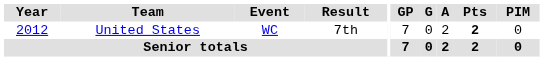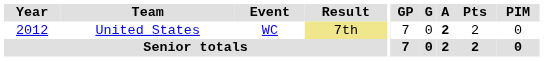(346, 30) no background -> (346, 30) khaki background
(445, 30) normal -> (445, 30) bold
(475, 30) bold -> (475, 30) normal
